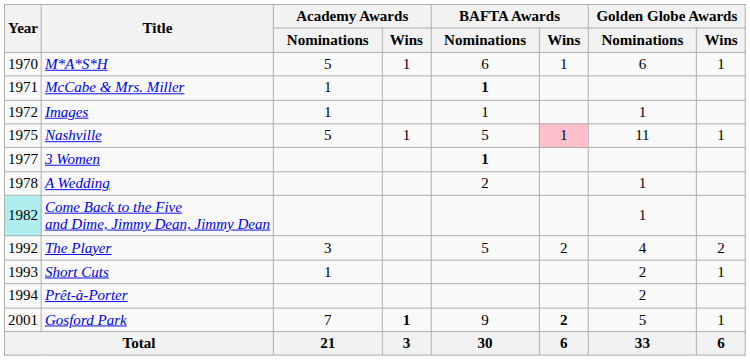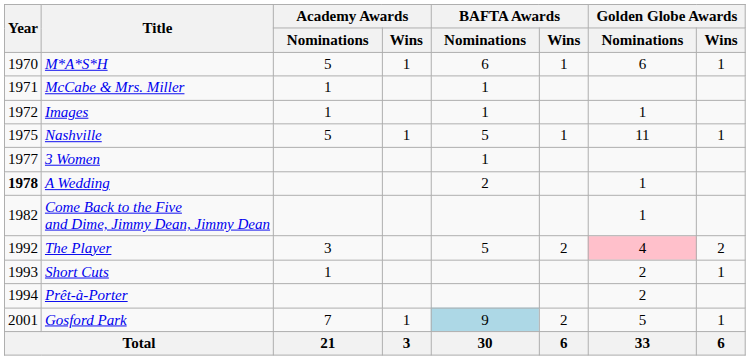(485, 87) bold -> (485, 87) normal
(564, 135) pink background -> (564, 135) no background
(485, 159) bold -> (485, 159) normal
(23, 183) normal -> (23, 183) bold
(23, 215) paleturquoise background -> (23, 215) no background
(642, 248) no background -> (642, 248) pink background
(406, 319) bold -> (406, 319) normal
(485, 319) no background -> (485, 319) lightblue background
(564, 319) bold -> (564, 319) normal
